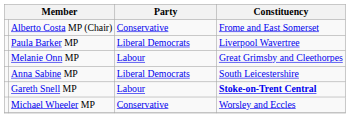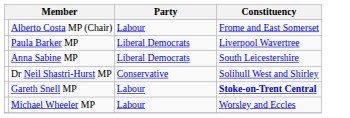(143, 27) Conservative -> (131, 27) Labour
- row: (45, 58)
+ row: (61, 74)
(143, 105) Conservative -> (131, 105) Labour
